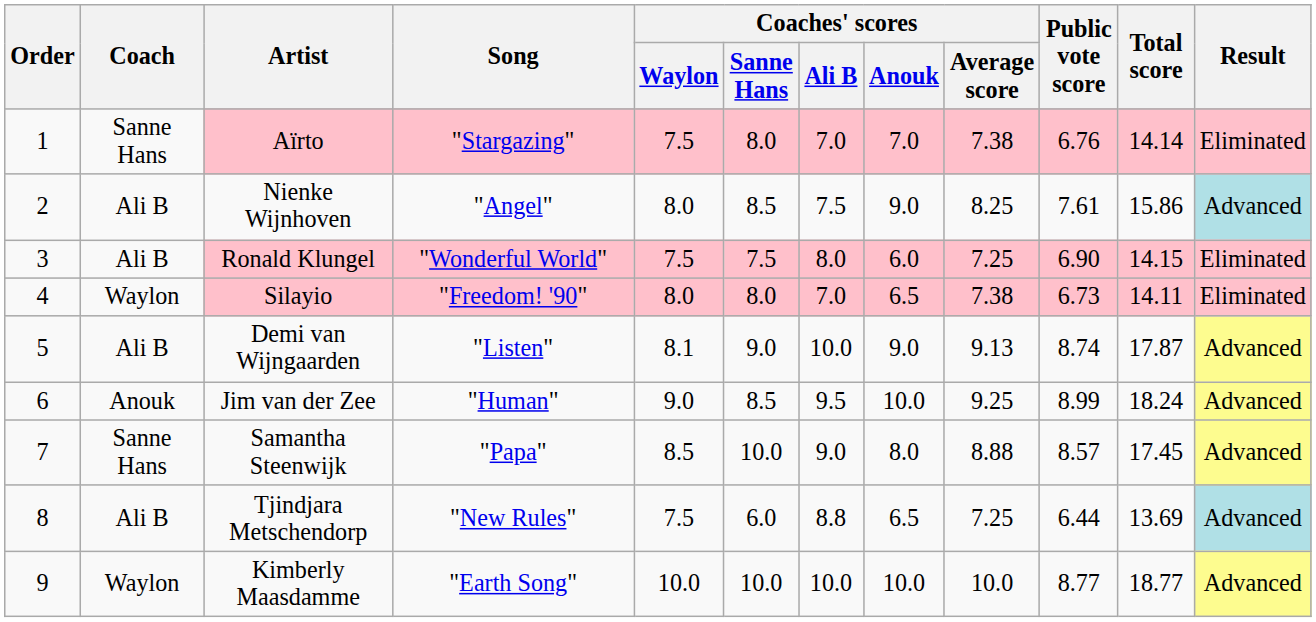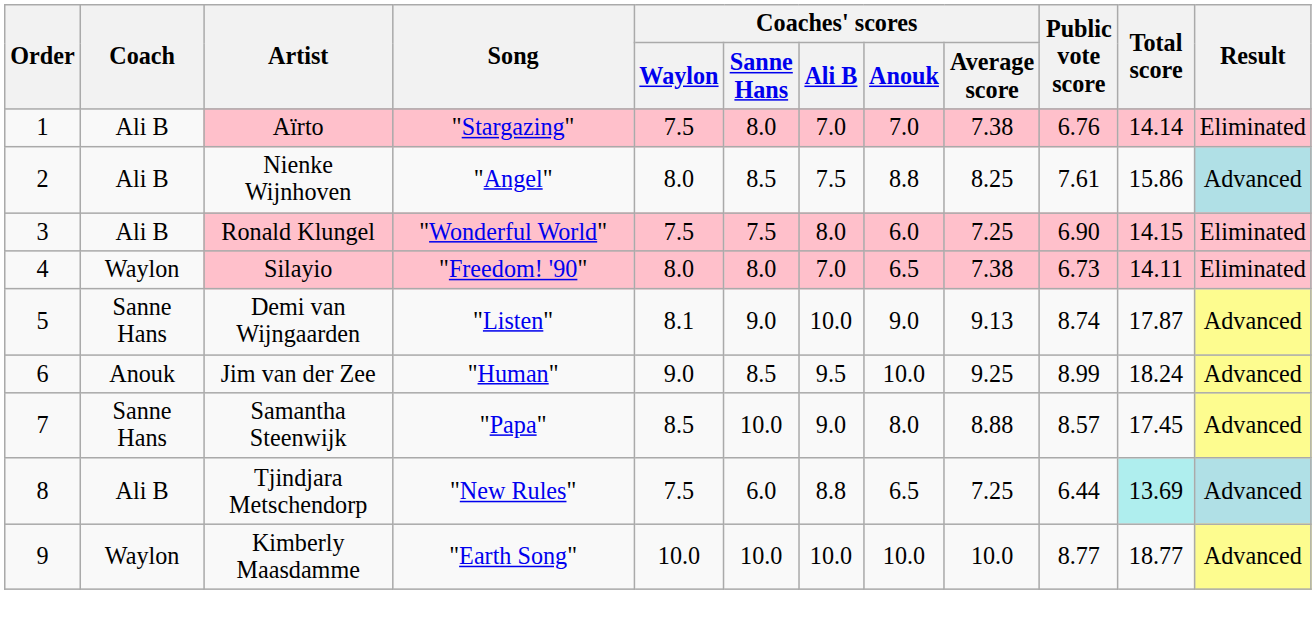(142, 141) Sanne Hans -> (142, 127) Ali B
(904, 206) 9.0 -> (904, 179) 8.8
(142, 348) Ali B -> (142, 321) Sanne Hans
(1156, 517) no background -> (1156, 490) paleturquoise background
